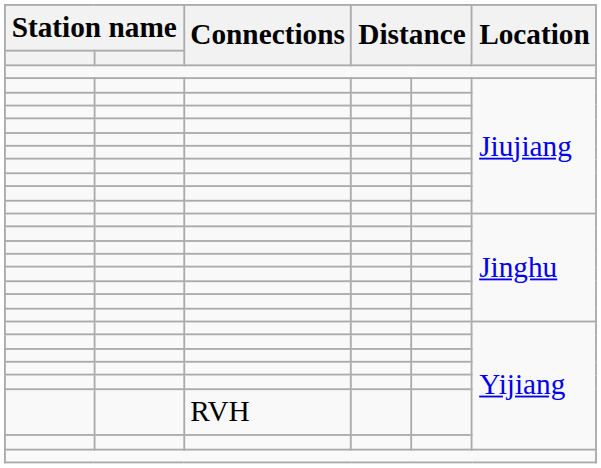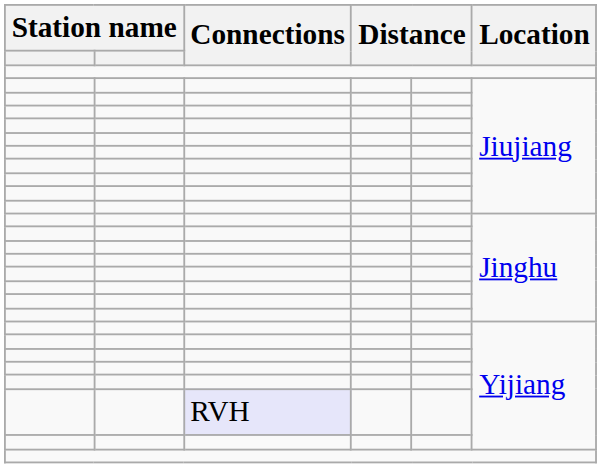(220, 411) no background -> (220, 411) lavender background
